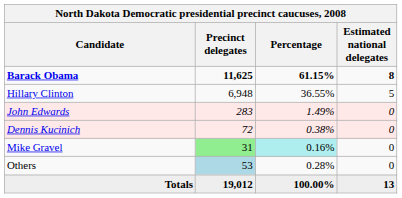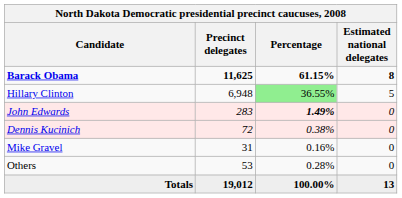(318, 93) no background -> (318, 93) lightgreen background
(320, 111) normal -> (320, 111) bold
(247, 147) lightgreen background -> (247, 147) no background
(320, 147) paleturquoise background -> (320, 147) no background
(247, 165) lightblue background -> (247, 165) no background
